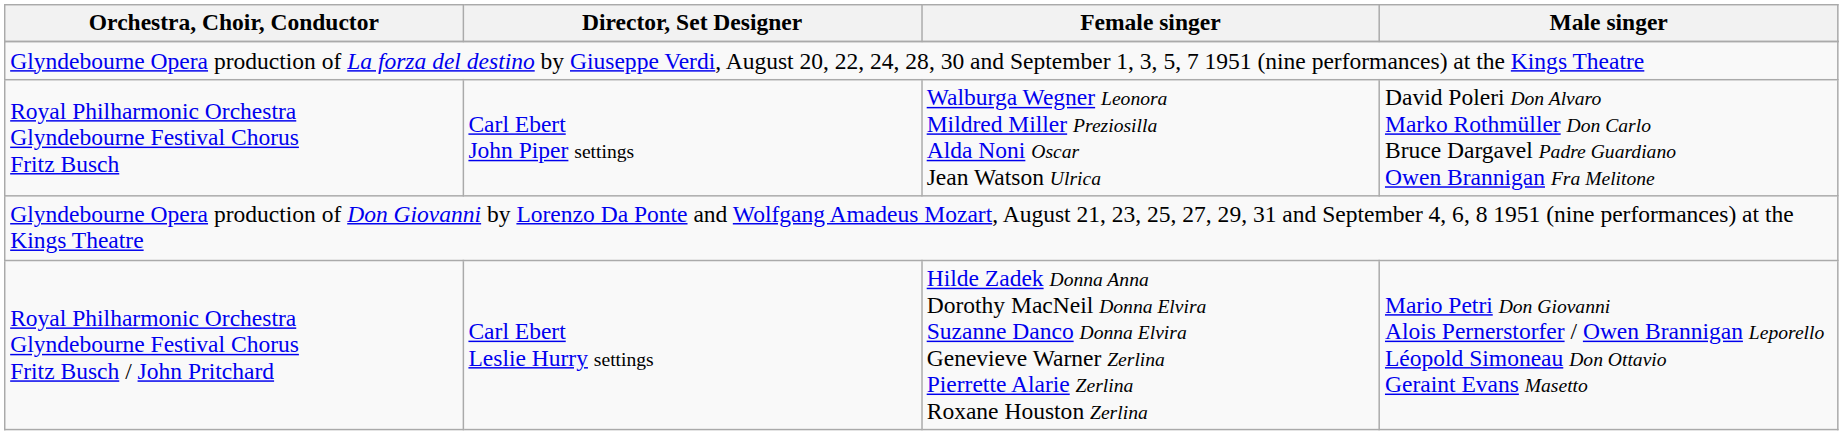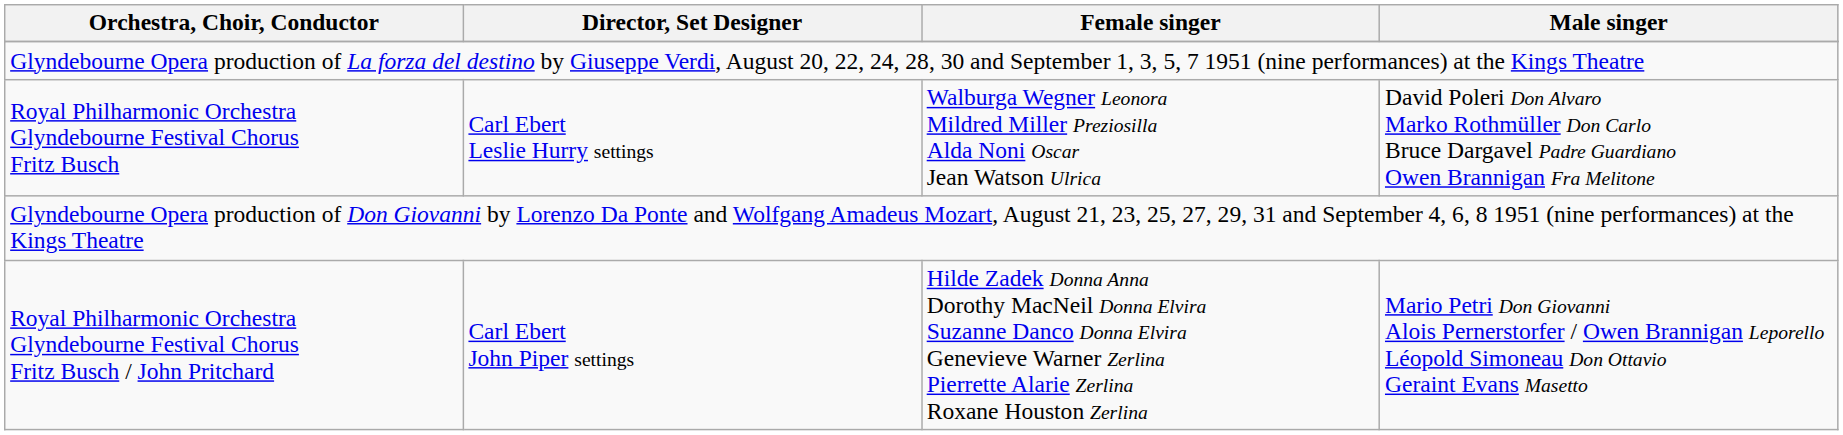(551, 137) Carl Ebert John Piper settings -> (561, 137) Carl Ebert Leslie Hurry settings
(561, 344) Carl Ebert Leslie Hurry settings -> (551, 344) Carl Ebert John Piper settings
